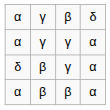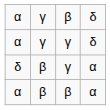(93, 42) α -> (93, 42) δ
